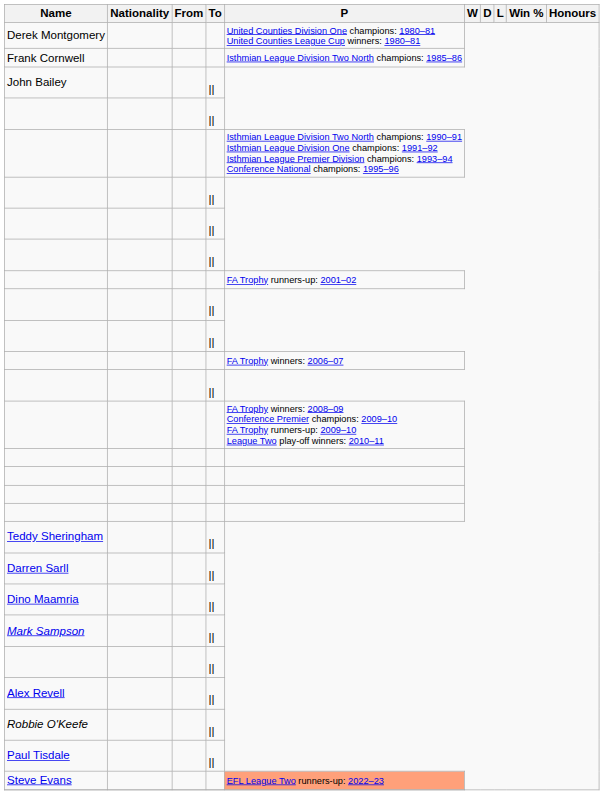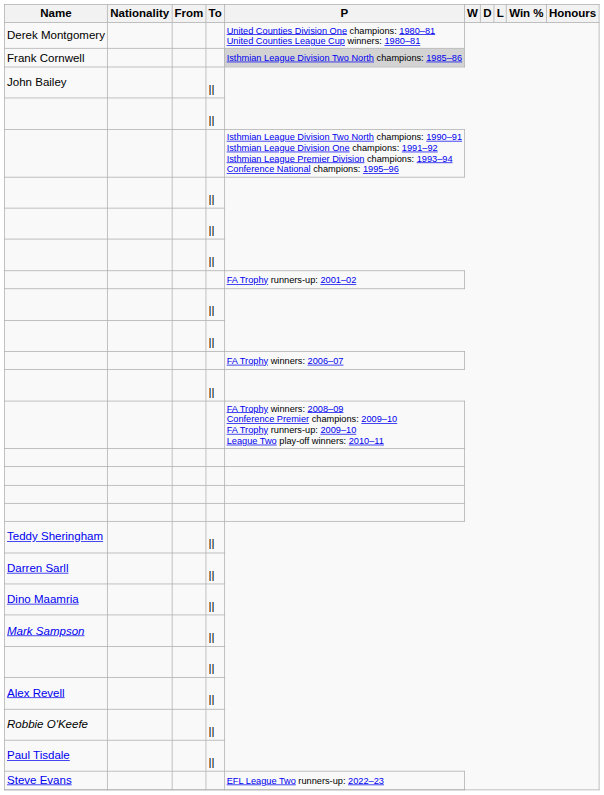(344, 58) no background -> (344, 58) lightgrey background
(305, 780) lightsalmon background -> (305, 780) no background
